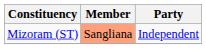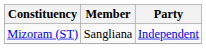(108, 33) lightsalmon background -> (108, 33) no background
